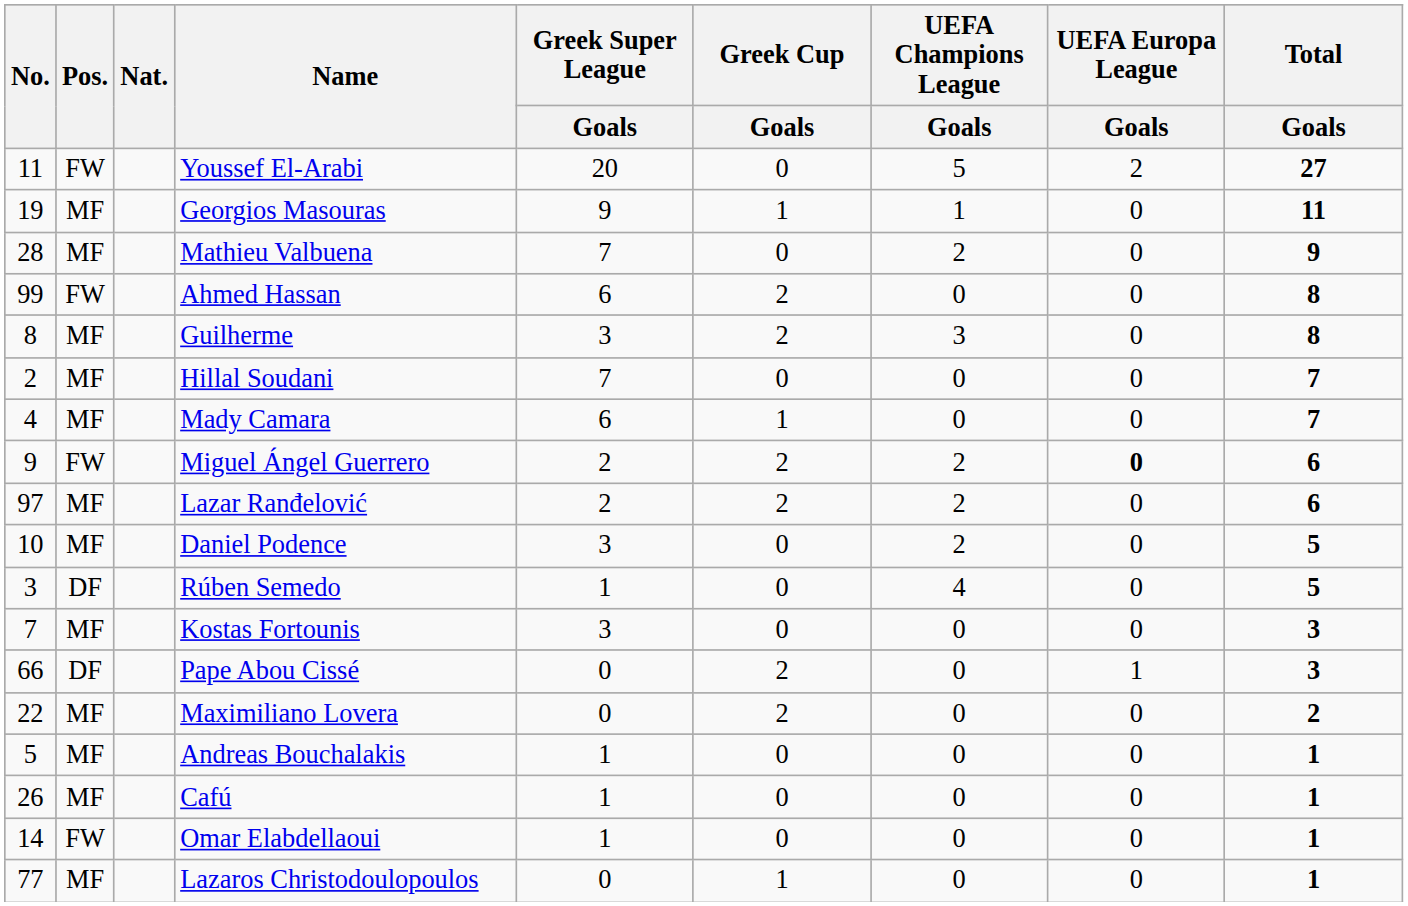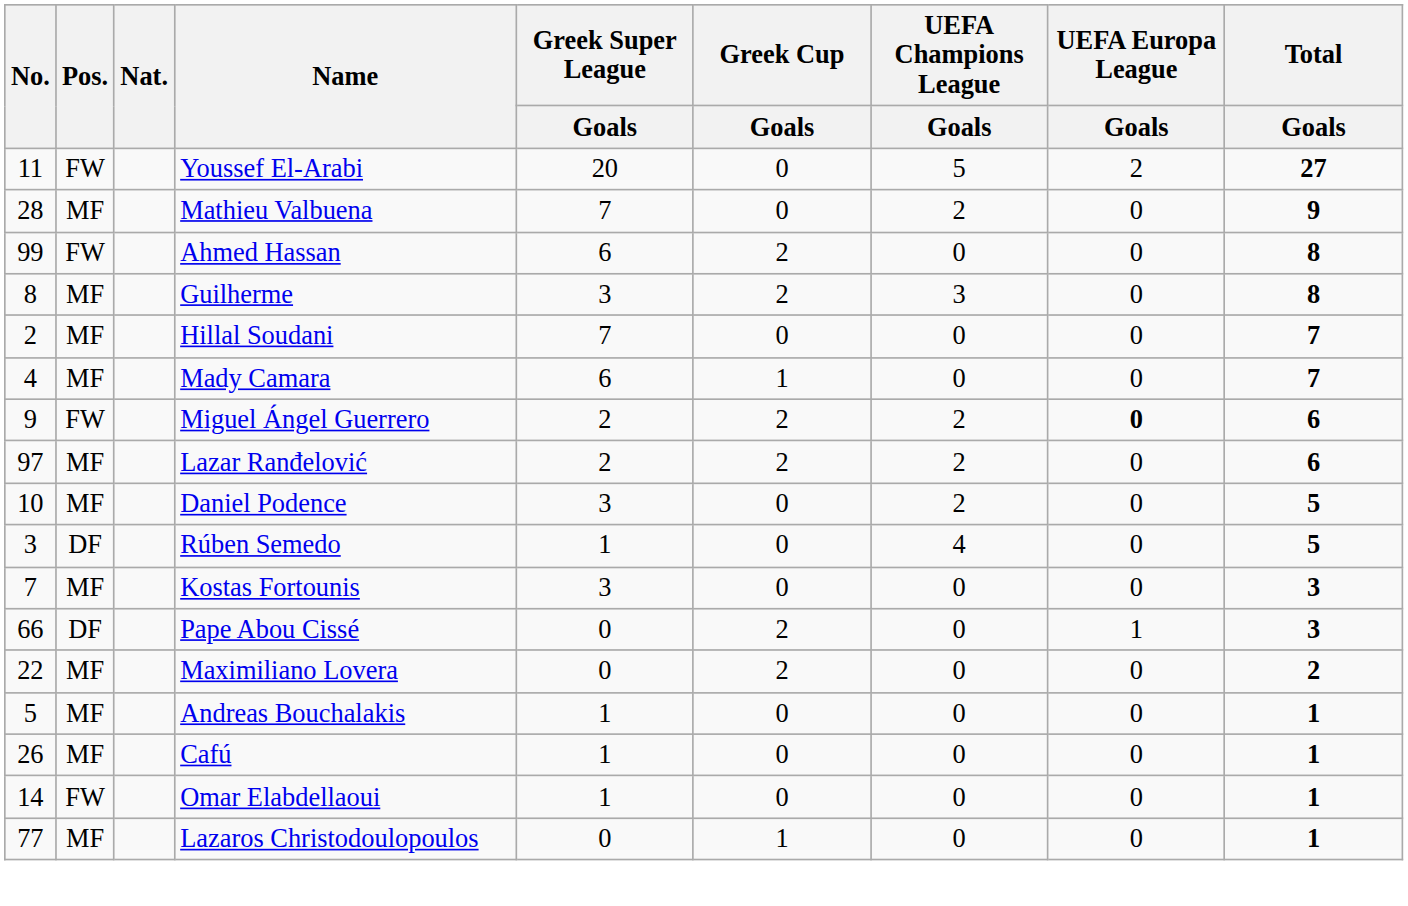- row: (283, 210)
